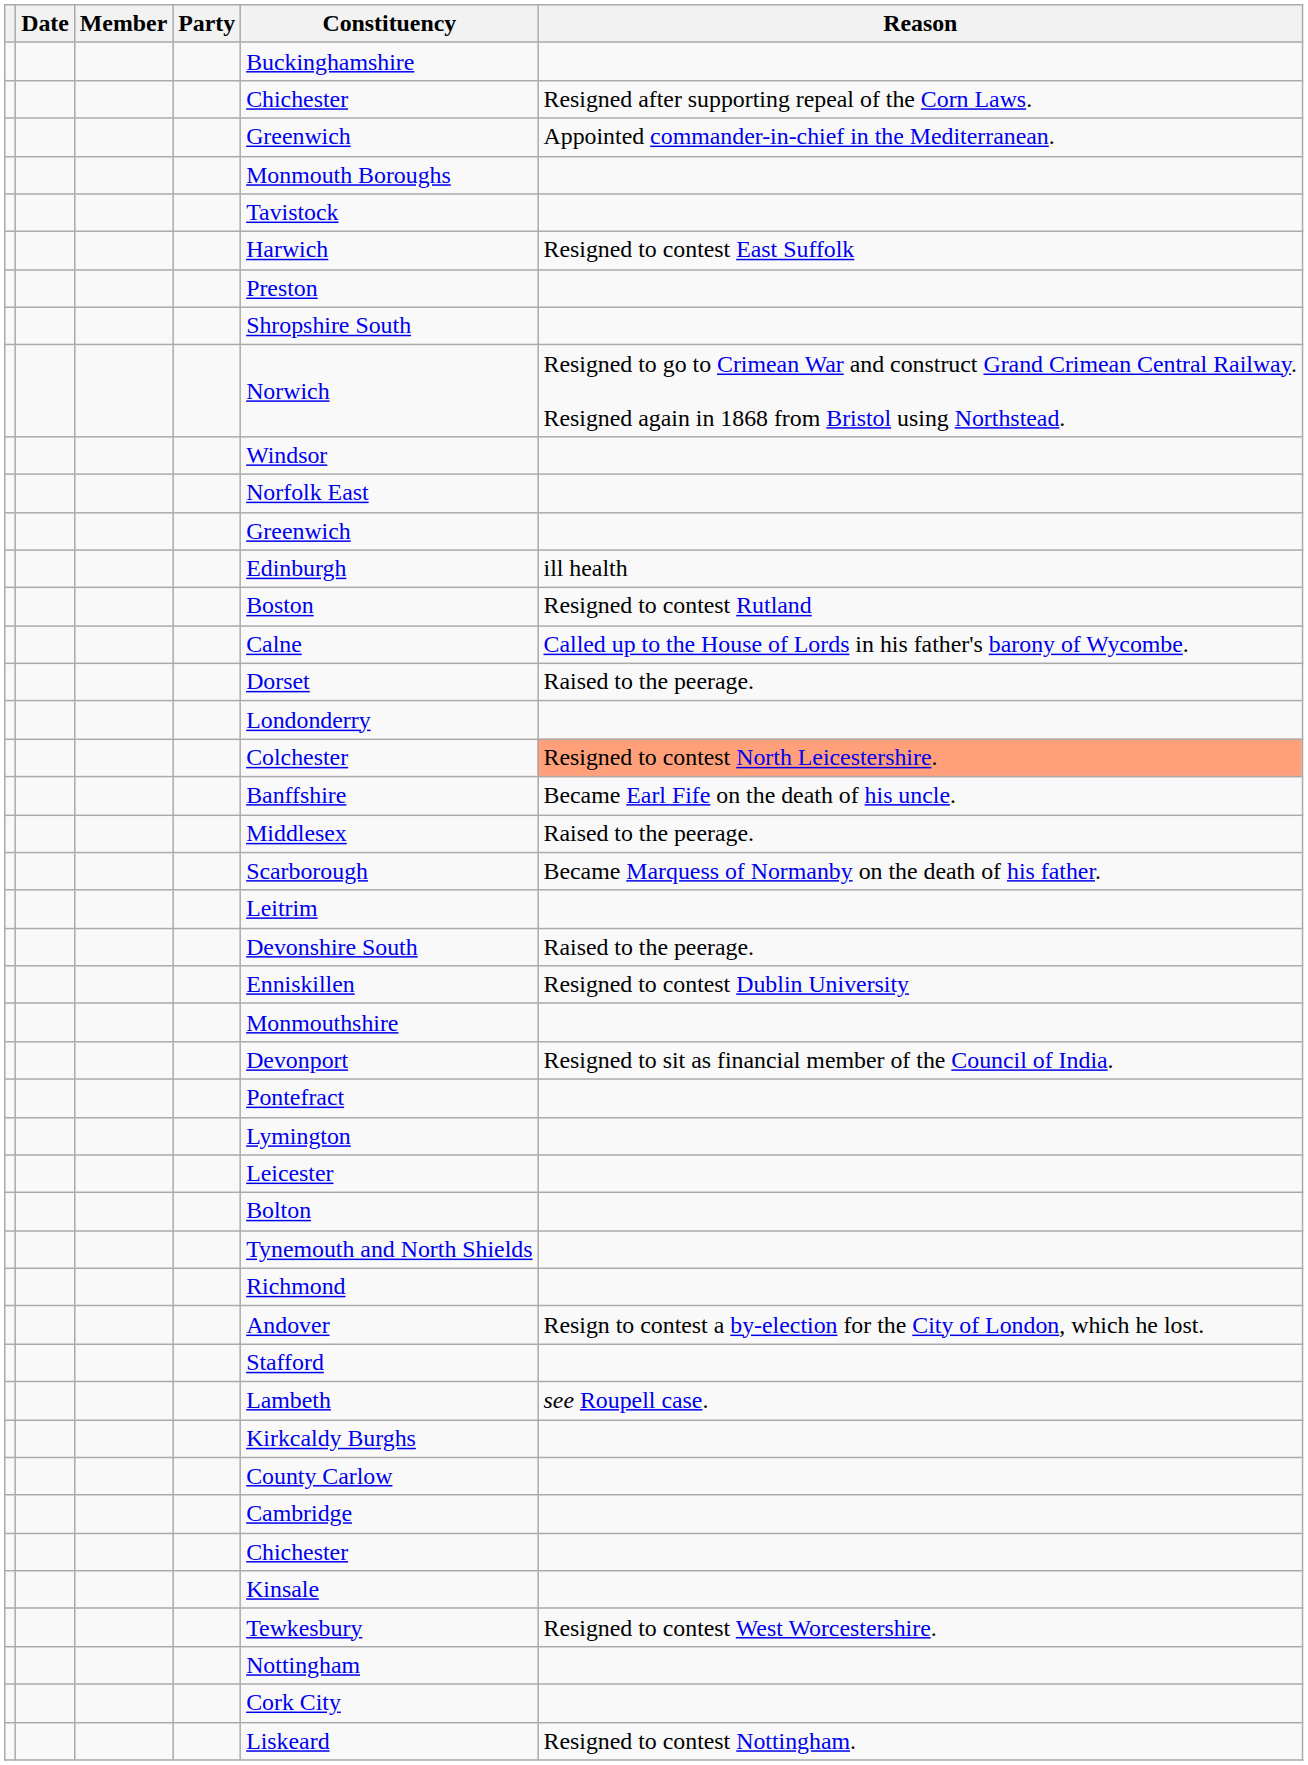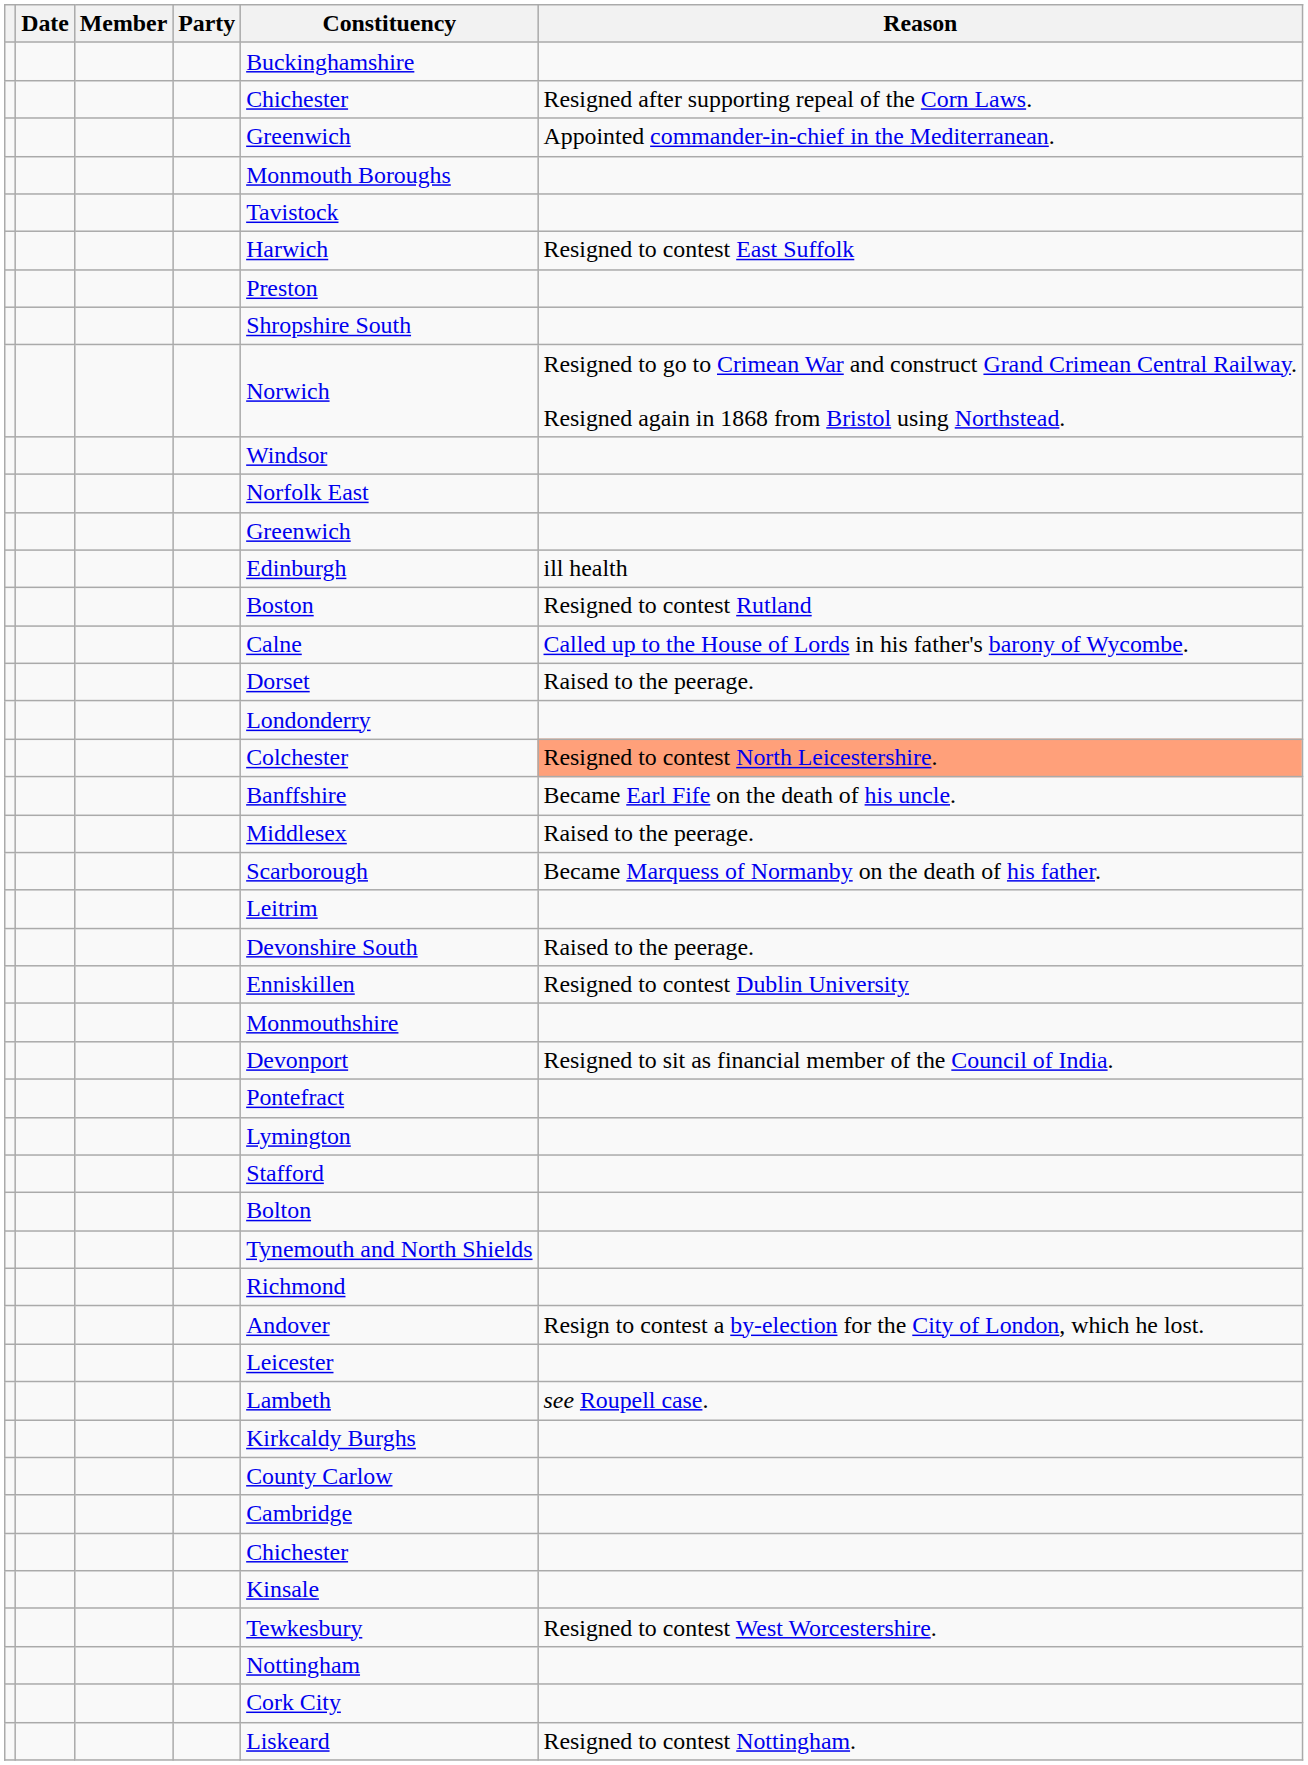(290, 1173) Leicester -> (285, 1173) Stafford
(285, 1362) Stafford -> (290, 1362) Leicester
